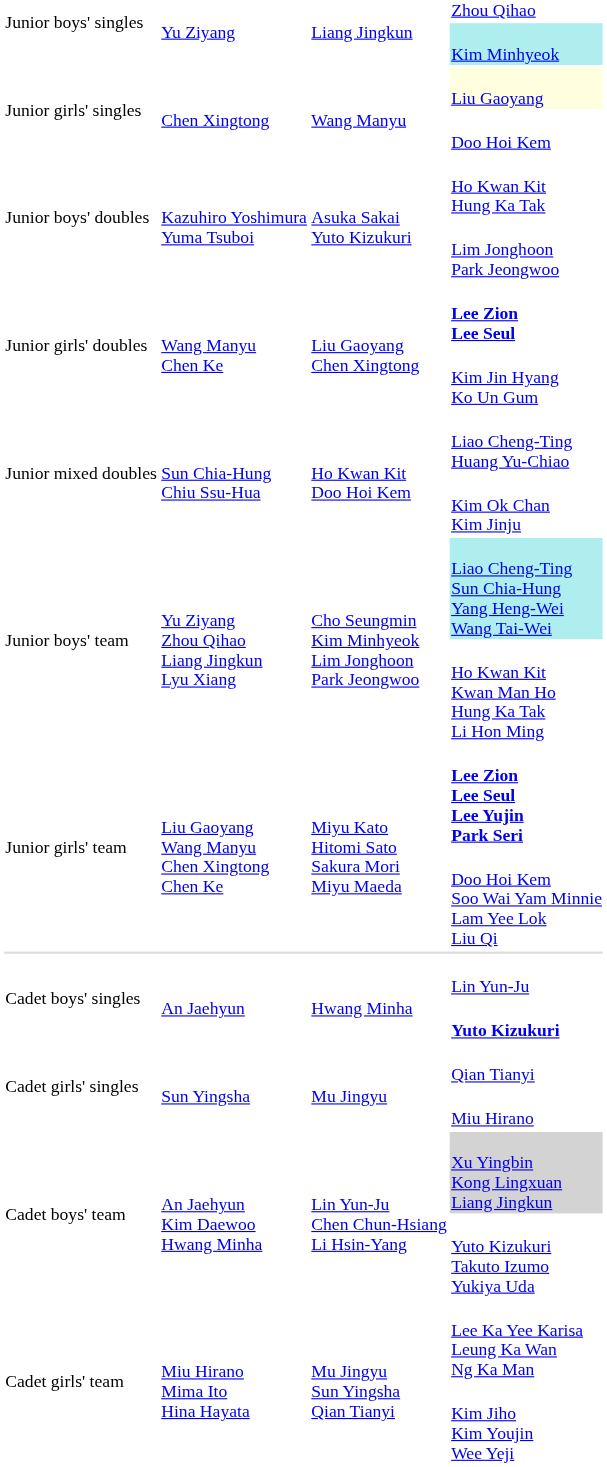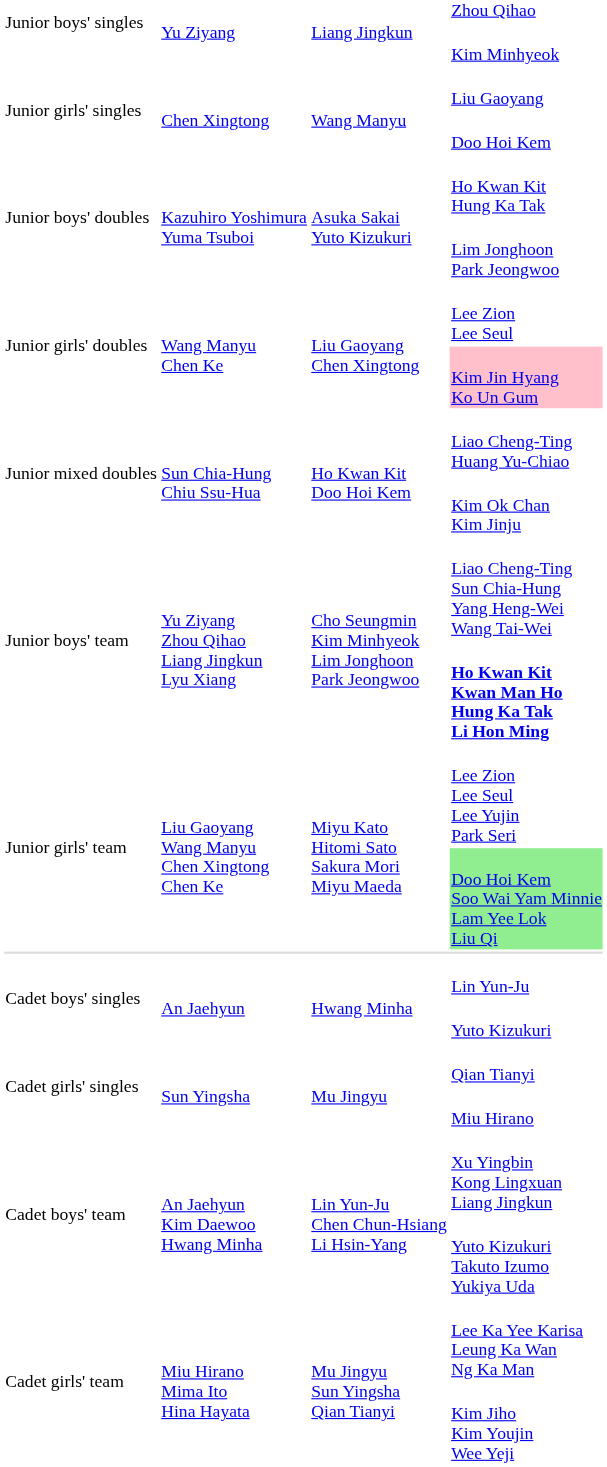(505, 53) paleturquoise background -> (505, 53) no background
(497, 97) lightyellow background -> (497, 97) no background
(485, 323) bold -> (483, 323) normal
(505, 387) no background -> (505, 387) pink background
(512, 598) paleturquoise background -> (512, 598) no background
(503, 701) normal -> (507, 701) bold
(487, 805) bold -> (485, 805) normal
(527, 908) no background -> (527, 908) lightgreen background
(505, 1030) bold -> (501, 1030) normal
(507, 1182) lightgrey background -> (507, 1182) no background
